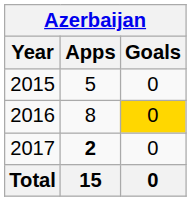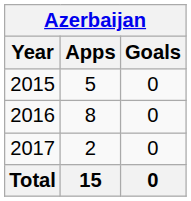(153, 116) gold background -> (153, 116) no background
(90, 148) bold -> (90, 148) normal
